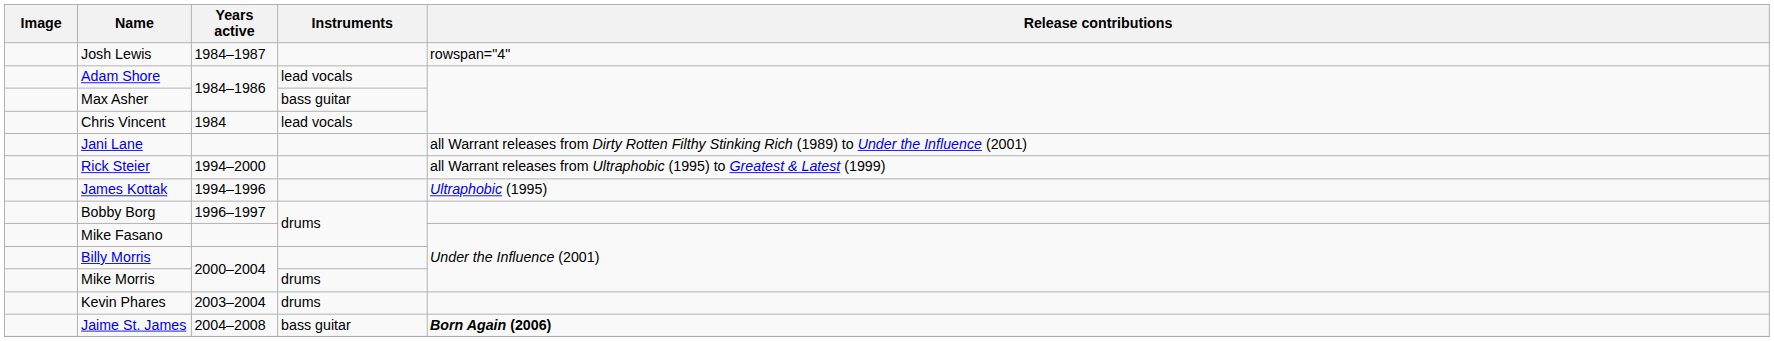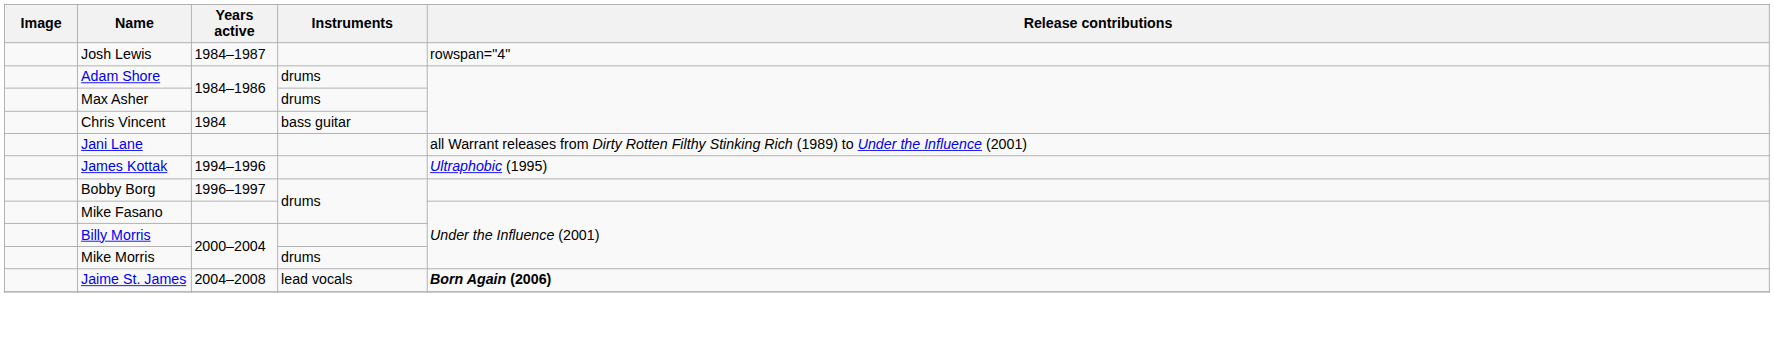(317, 76) lead vocals -> (301, 76) drums
(316, 99) bass guitar -> (301, 99) drums
(317, 122) lead vocals -> (316, 122) bass guitar
- row: (115, 167)
- row: (123, 302)
(316, 325) bass guitar -> (317, 280) lead vocals
